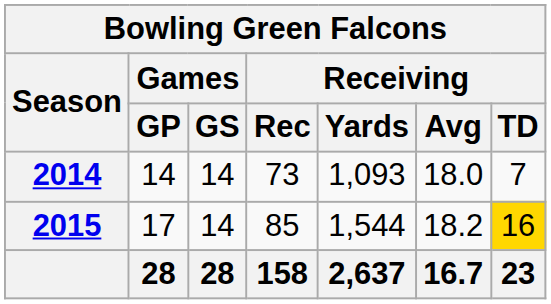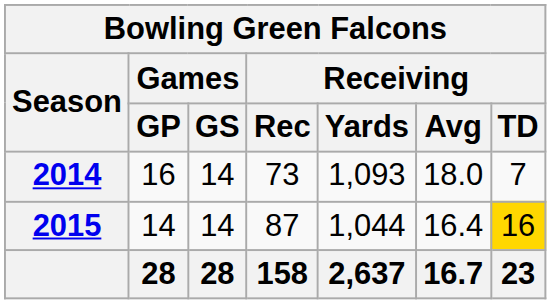(158, 175) 14 -> (158, 175) 16
(158, 224) 17 -> (158, 224) 14
(282, 224) 85 -> (282, 224) 87
(367, 224) 1,544 -> (367, 224) 1,044
(453, 224) 18.2 -> (453, 224) 16.4
